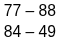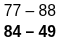(30, 32) normal -> (30, 32) bold
